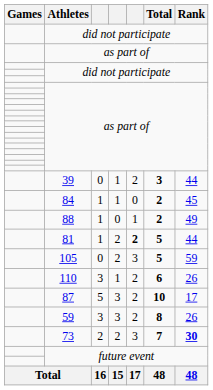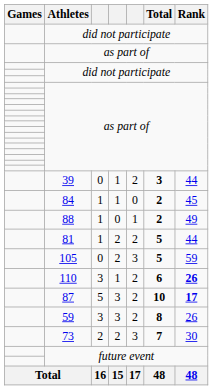(135, 239) bold -> (135, 239) normal
(191, 278) normal -> (191, 278) bold
(191, 297) normal -> (191, 297) bold
(191, 336) bold -> (191, 336) normal
